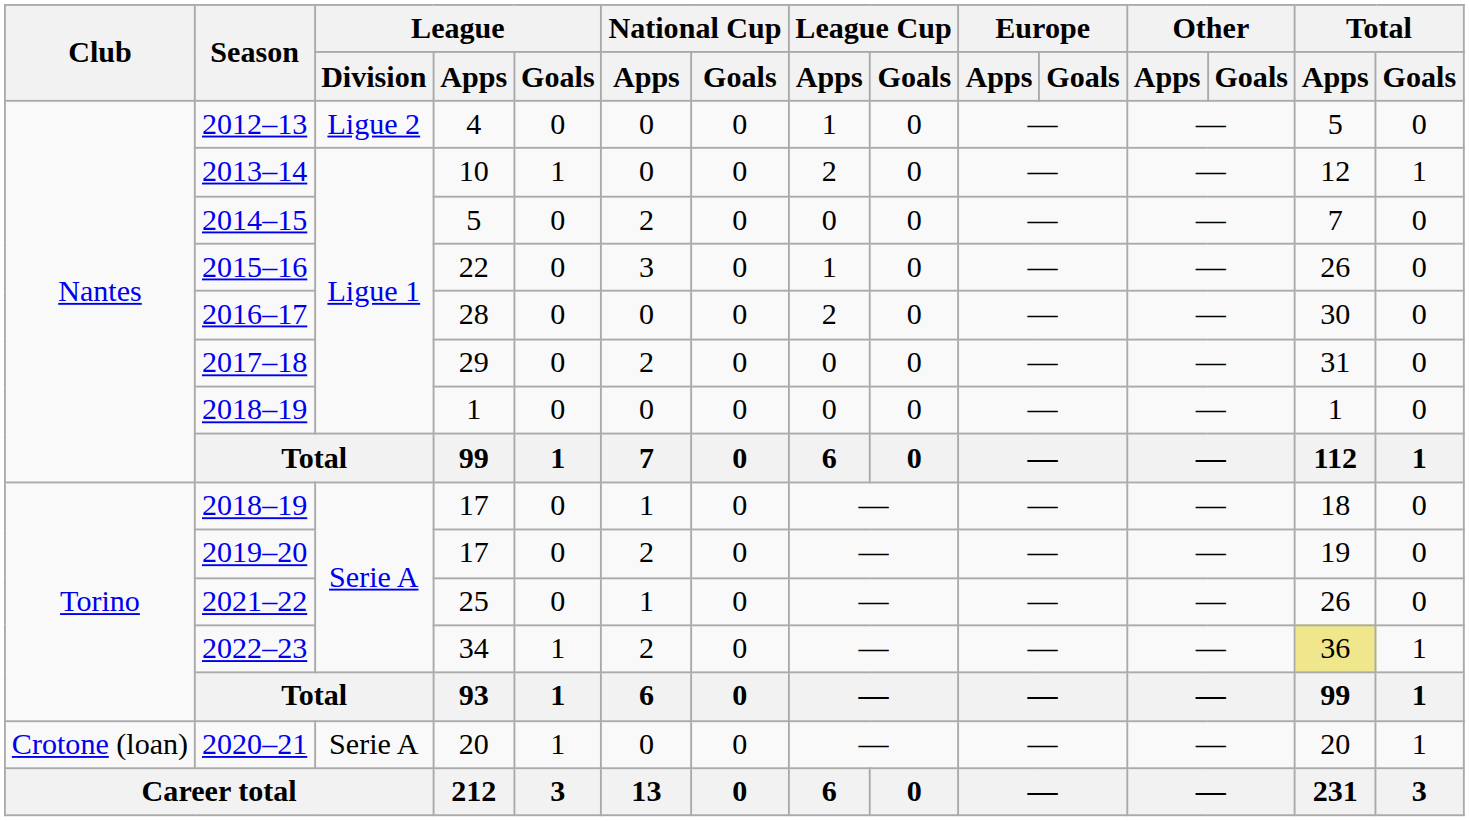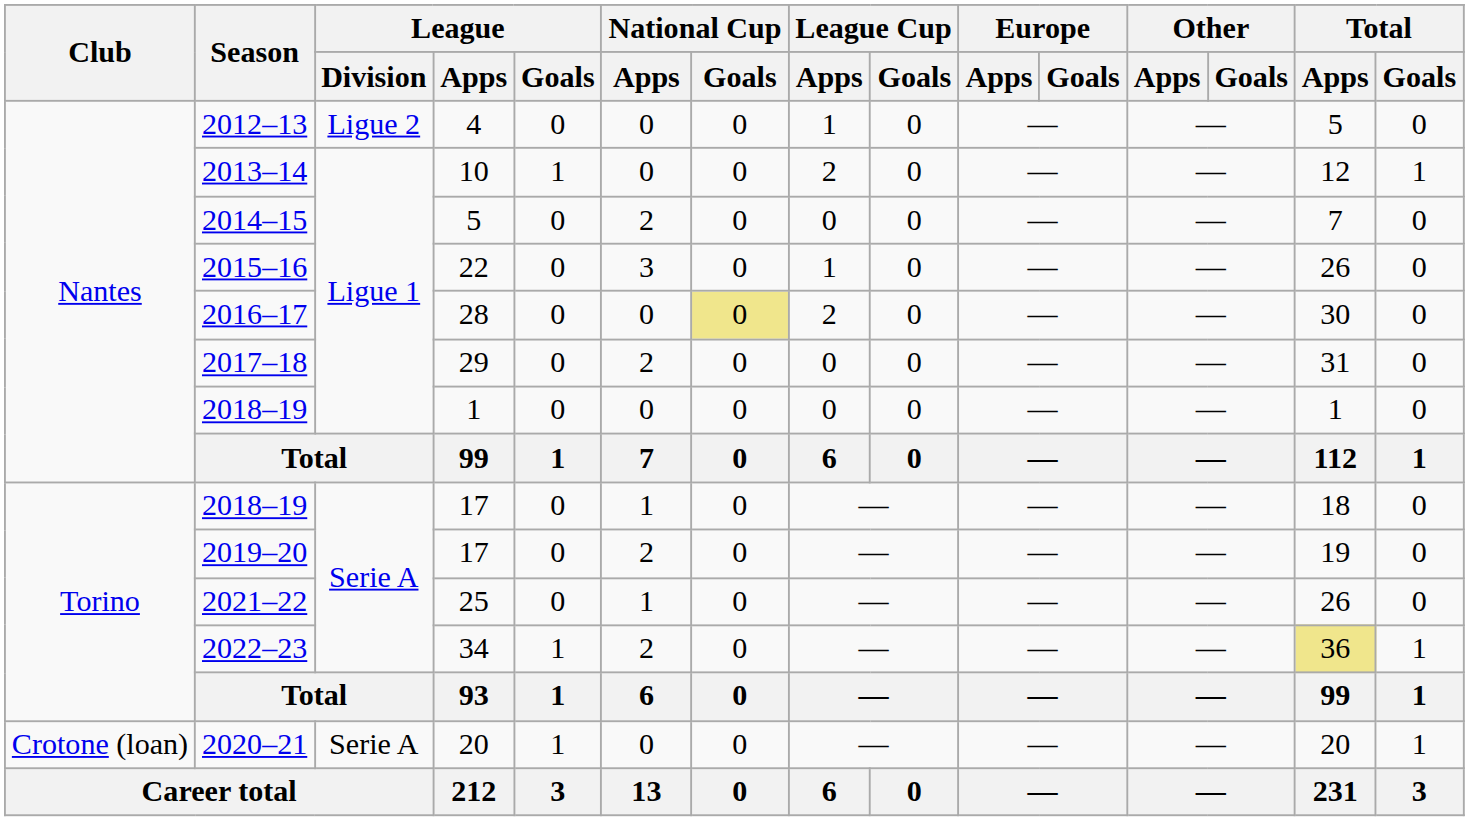(740, 314) no background -> (740, 314) khaki background
